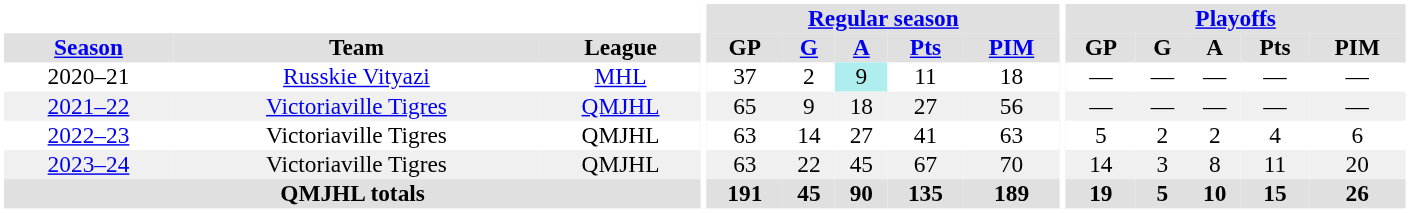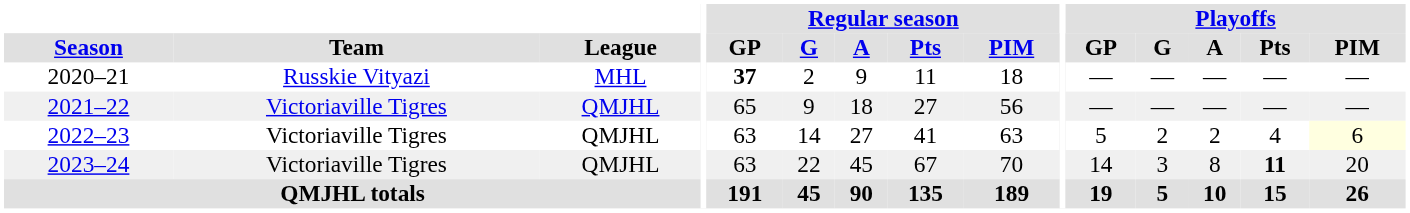(745, 76) normal -> (745, 76) bold
(861, 76) paleturquoise background -> (861, 76) no background
(1357, 135) no background -> (1357, 135) lightyellow background
(1275, 164) normal -> (1275, 164) bold
